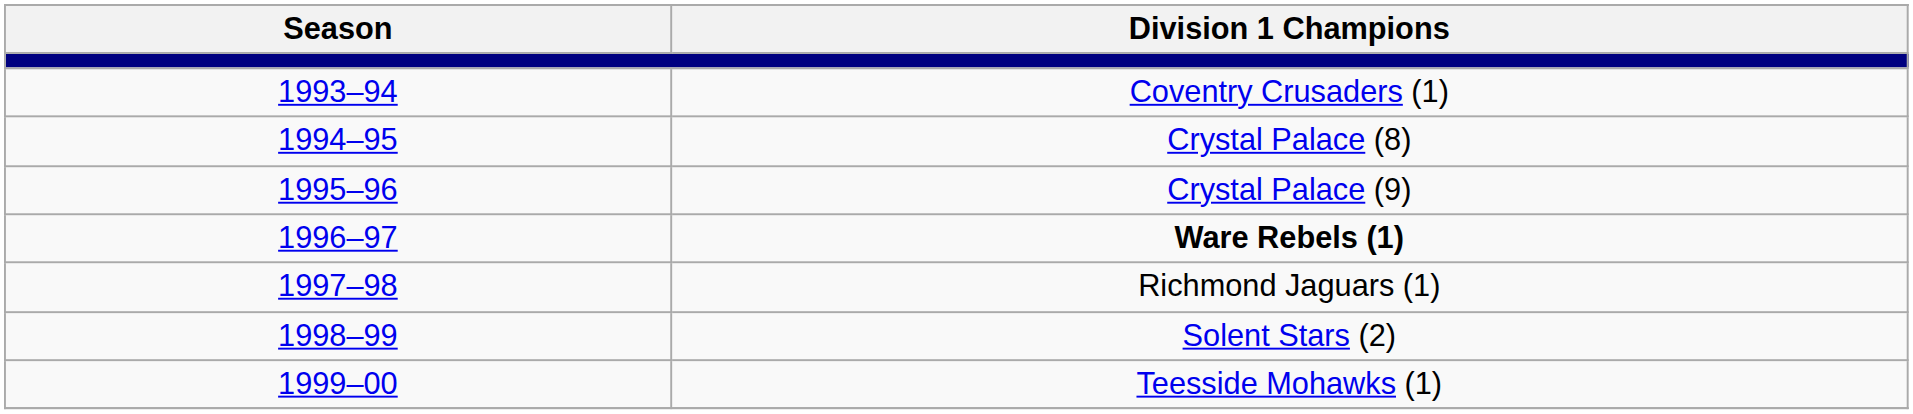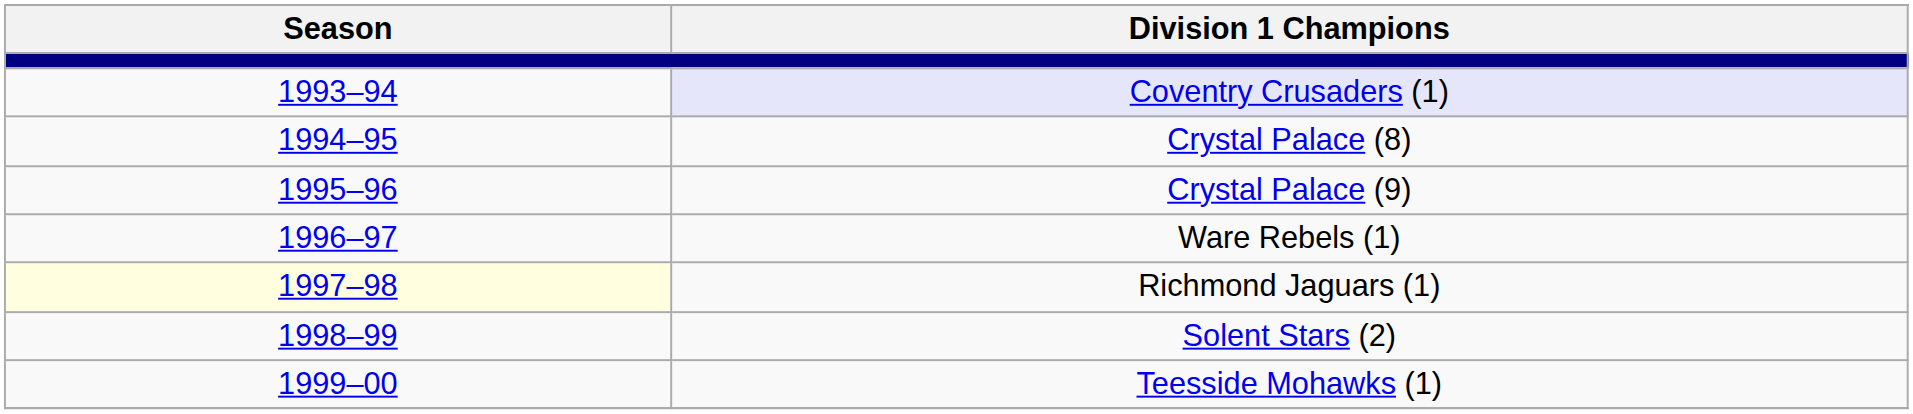(1289, 91) no background -> (1289, 91) lavender background
(1289, 237) bold -> (1289, 237) normal
(338, 286) no background -> (338, 286) lightyellow background
